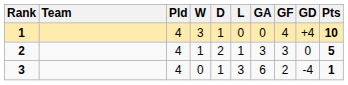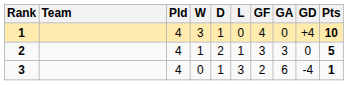columns swapped: (285, 13) <-> (263, 13)
